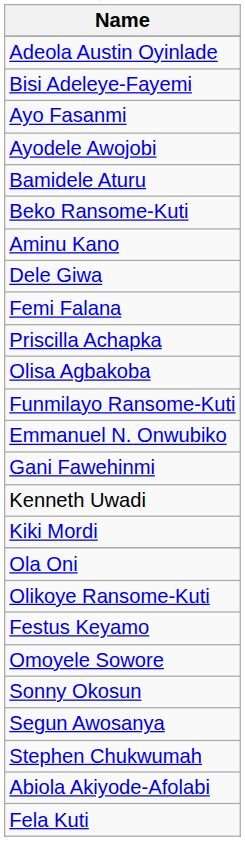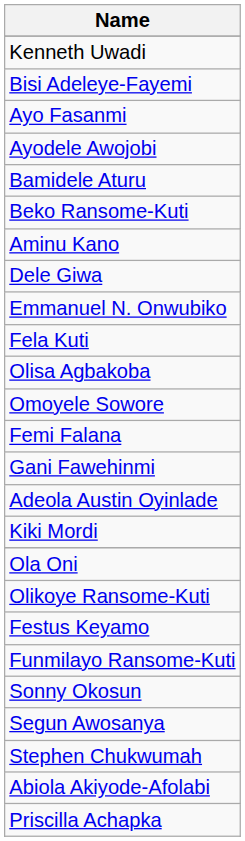(114, 52) Adeola Austin Oyinlade -> (78, 52) Kenneth Uwadi
(65, 308) Femi Falana -> (118, 308) Emmanuel N. Onwubiko
(85, 340) Priscilla Achapka -> (49, 340) Fela Kuti
(122, 404) Funmilayo Ransome-Kuti -> (87, 404) Omoyele Sowore
(118, 436) Emmanuel N. Onwubiko -> (65, 436) Femi Falana
(78, 500) Kenneth Uwadi -> (114, 500) Adeola Austin Oyinlade
(87, 659) Omoyele Sowore -> (122, 659) Funmilayo Ransome-Kuti
(49, 819) Fela Kuti -> (85, 819) Priscilla Achapka
